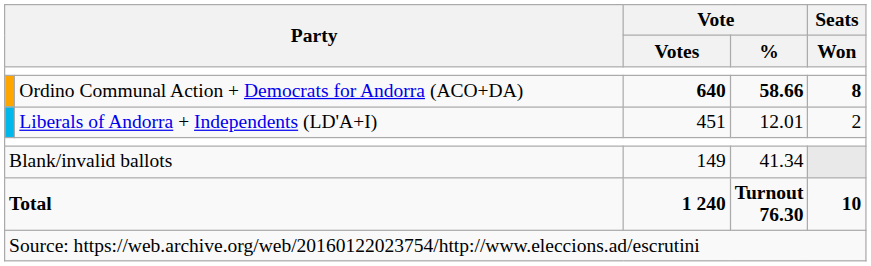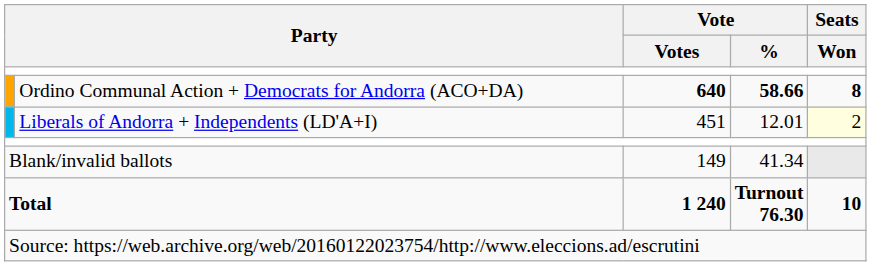(856, 121) no background -> (856, 121) lightyellow background
